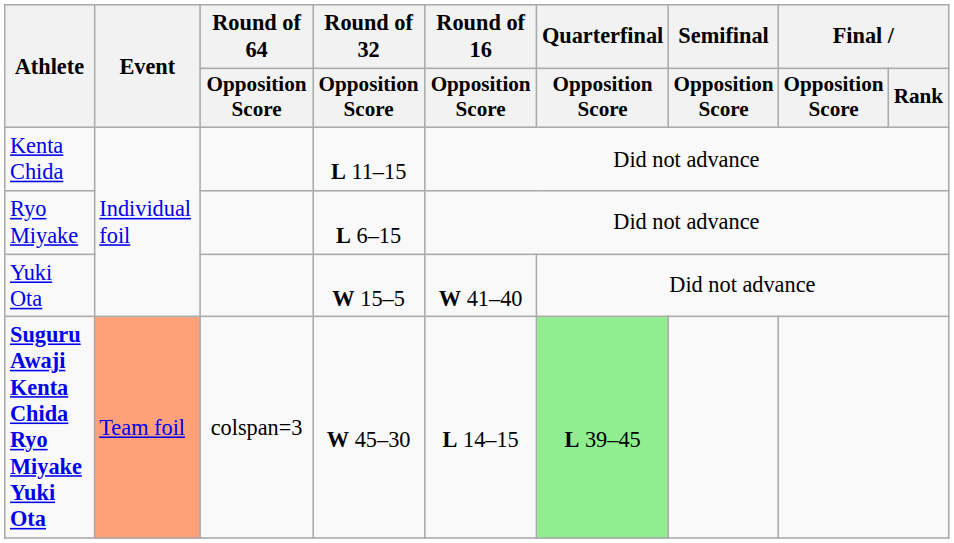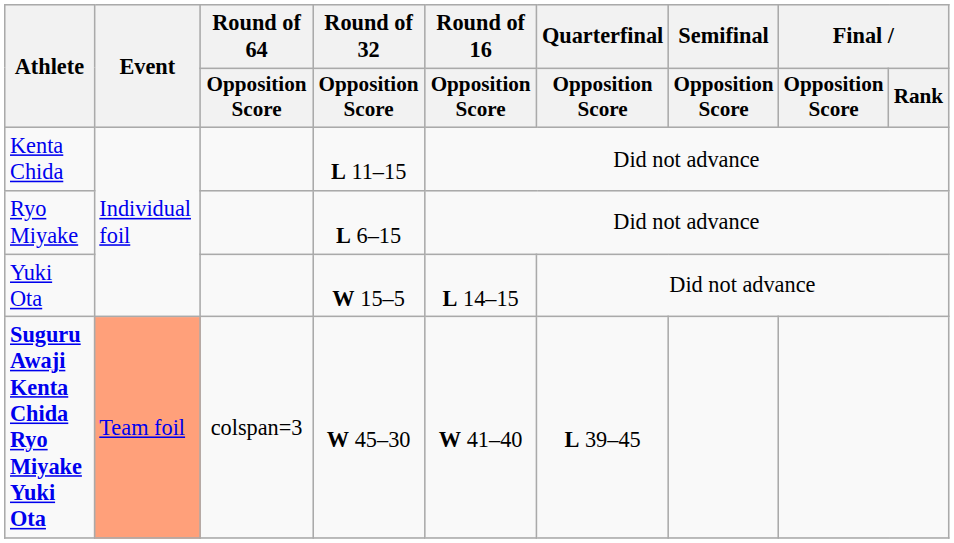(481, 298) W 41–40 -> (481, 298) L 14–15
(481, 440) L 14–15 -> (481, 440) W 41–40
(603, 440) lightgreen background -> (603, 440) no background
